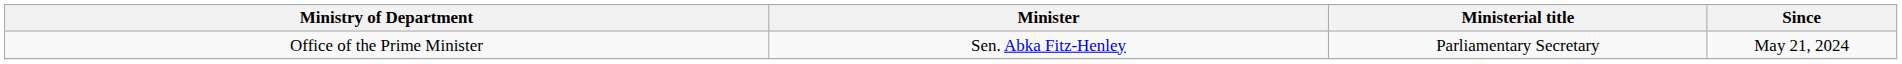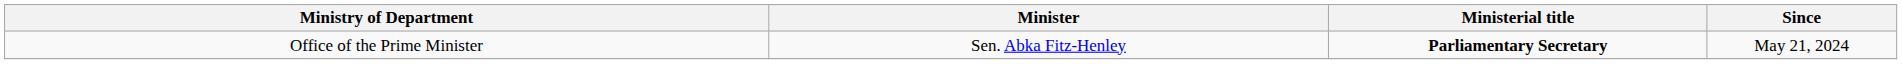(1518, 44) normal -> (1518, 44) bold
